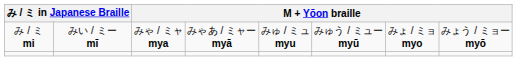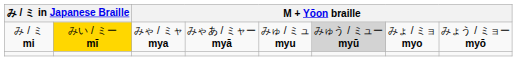(92, 37) no background -> (92, 37) gold background
(349, 37) no background -> (349, 37) lightgrey background
